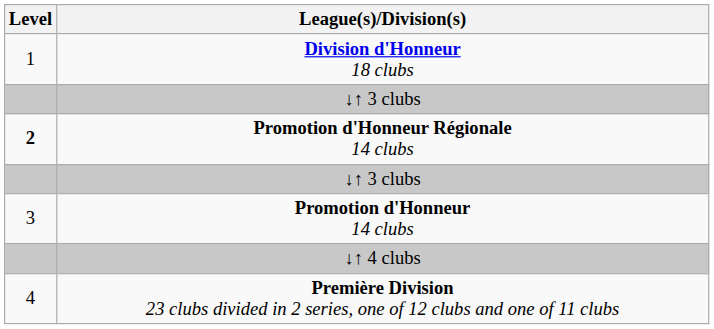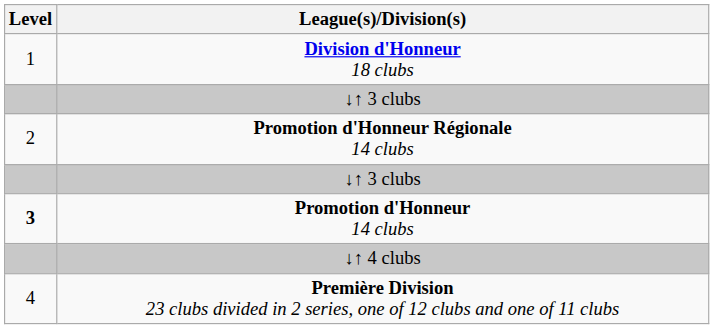(30, 138) bold -> (30, 138) normal
(30, 218) normal -> (30, 218) bold
